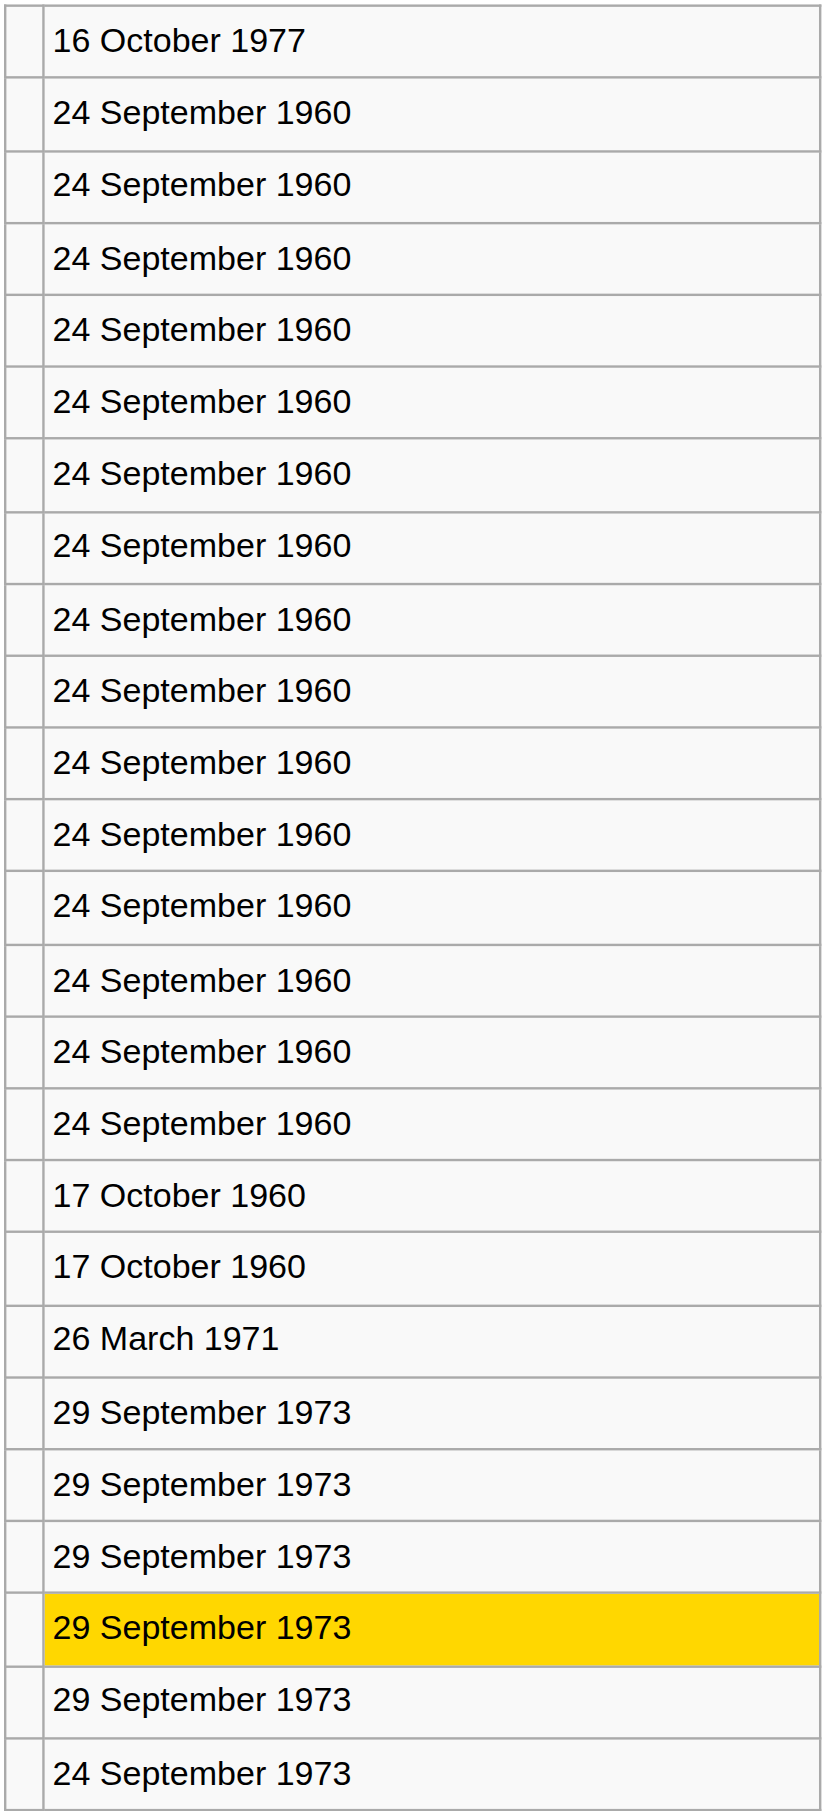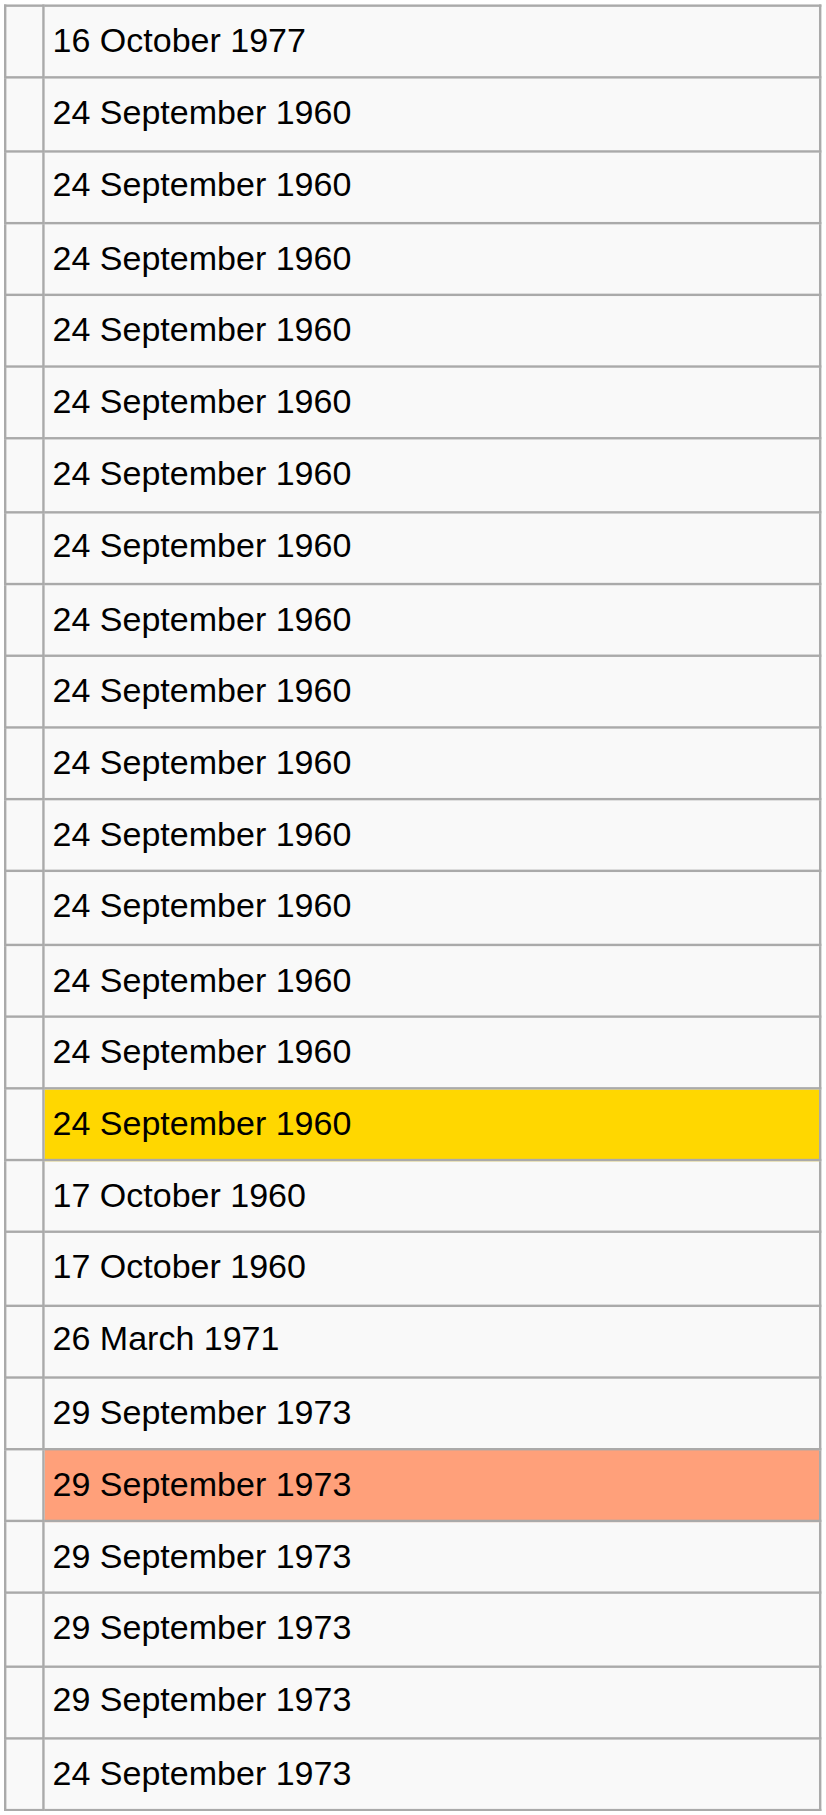(202, 1123) no background -> (202, 1123) gold background
(202, 1483) no background -> (202, 1483) lightsalmon background
(202, 1628) gold background -> (202, 1628) no background
